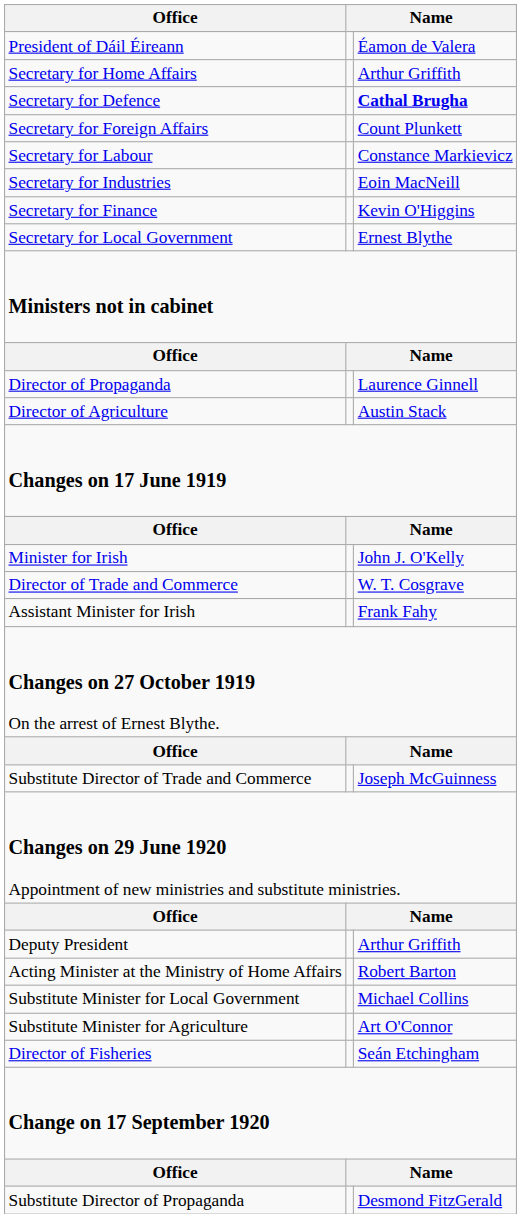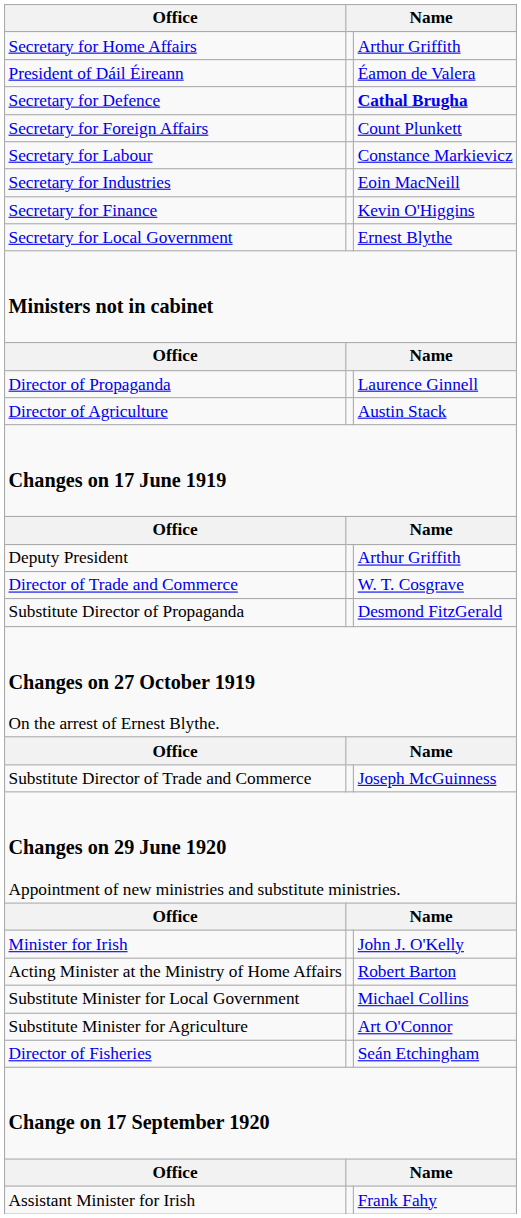rows swapped: (96, 45) <-> (103, 73)
rows swapped: (68, 944) <-> (68, 557)
rows swapped: (126, 1200) <-> (102, 612)
